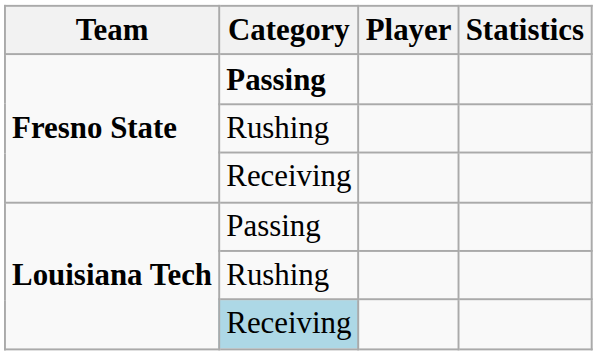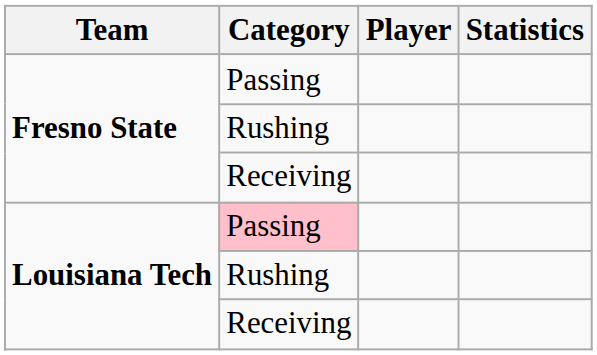(276, 78) bold -> (273, 78) normal
(273, 225) no background -> (273, 225) pink background
(289, 323) lightblue background -> (289, 323) no background
